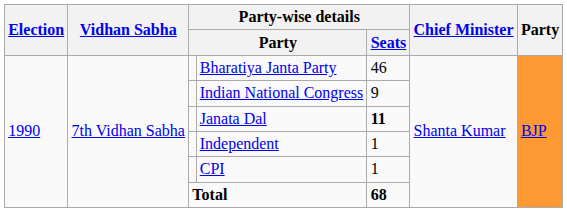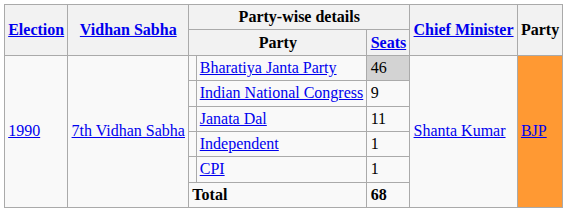(379, 67) no background -> (379, 67) lightgrey background
(378, 118) bold -> (378, 118) normal
